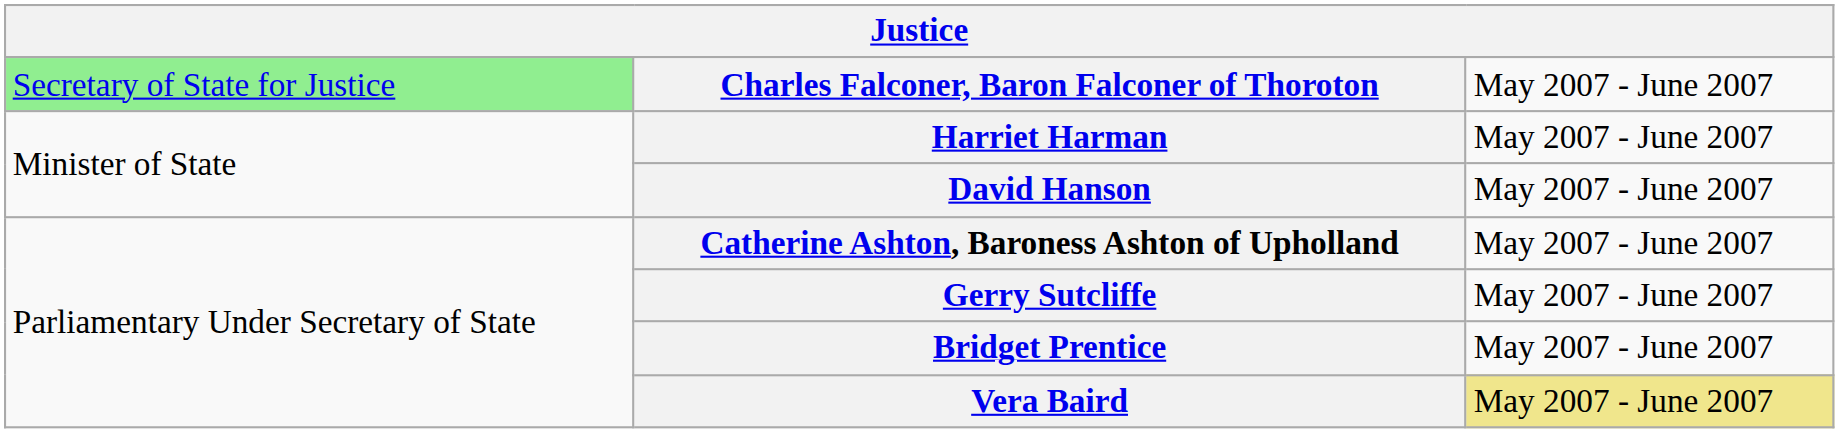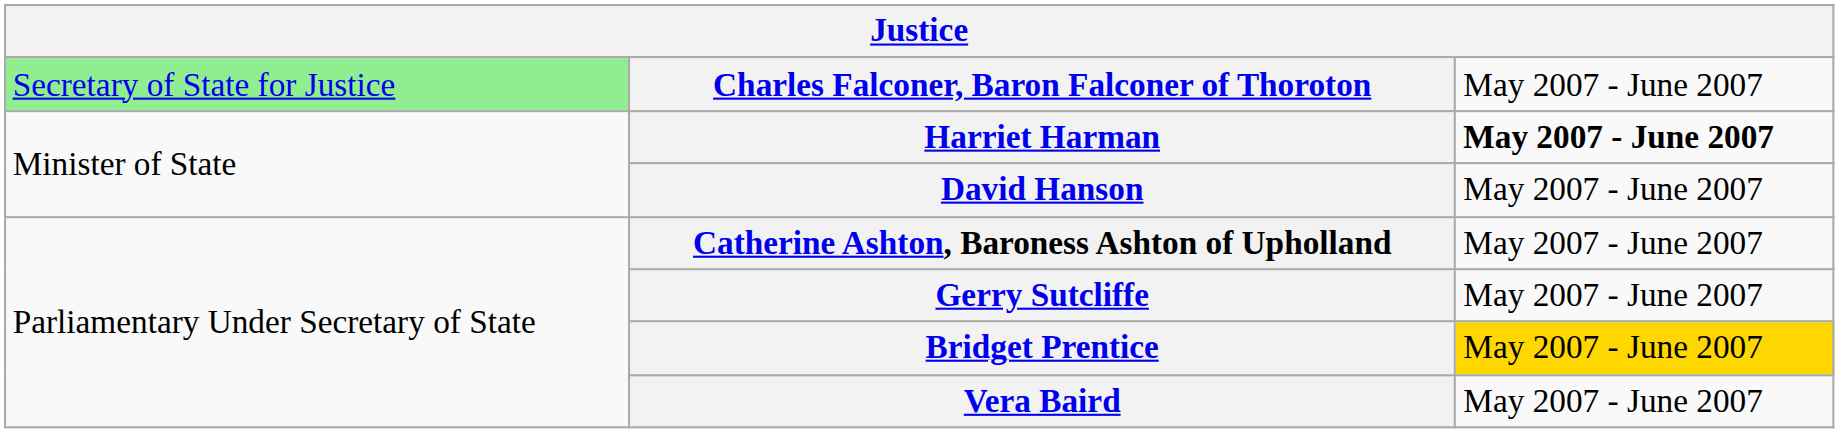(1623, 136) normal -> (1619, 136) bold
(1623, 347) no background -> (1613, 347) gold background
(1623, 400) khaki background -> (1613, 400) no background
